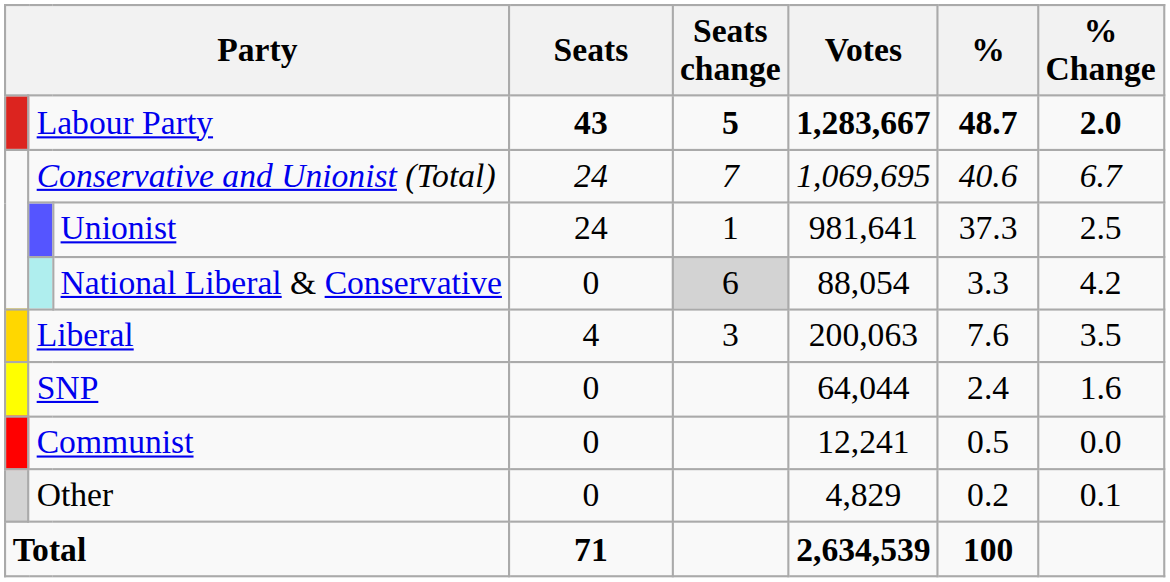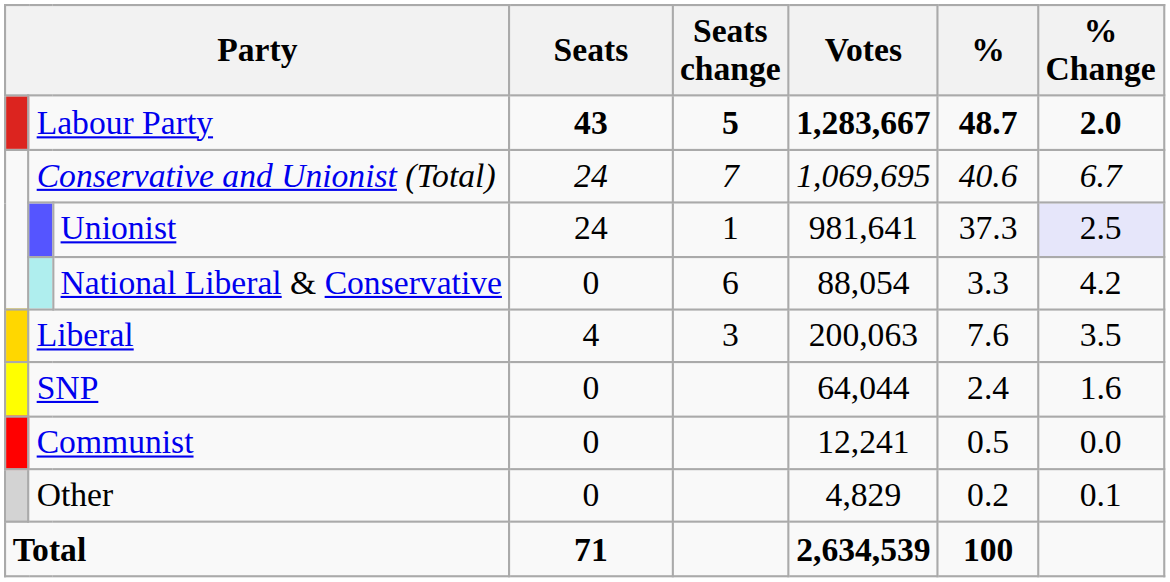(1101, 228) no background -> (1101, 228) lavender background
(730, 282) lightgrey background -> (730, 282) no background
